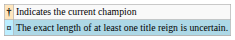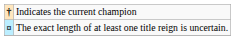(122, 27) lightblue background -> (122, 27) no background
